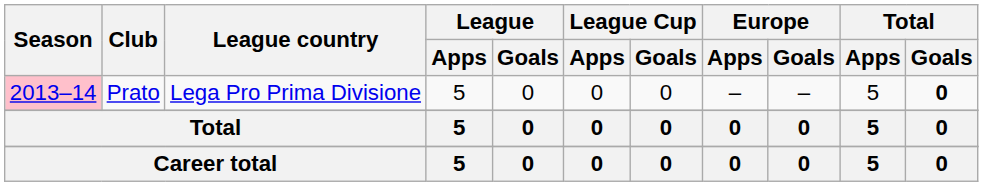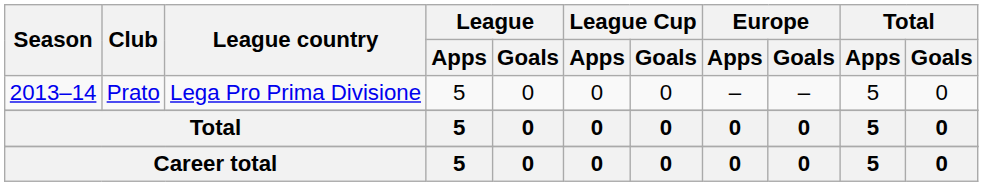(53, 92) pink background -> (53, 92) no background
(942, 92) bold -> (942, 92) normal
